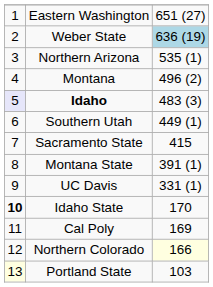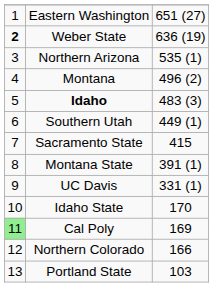(15, 36) normal -> (15, 36) bold
(180, 36) lightblue background -> (180, 36) no background
(15, 100) lavender background -> (15, 100) no background
(15, 207) bold -> (15, 207) normal
(15, 228) no background -> (15, 228) lightgreen background
(180, 250) lightyellow background -> (180, 250) no background
(15, 271) lightyellow background -> (15, 271) no background
